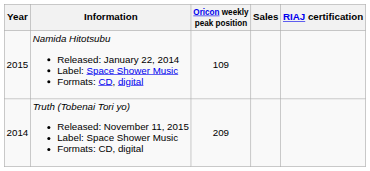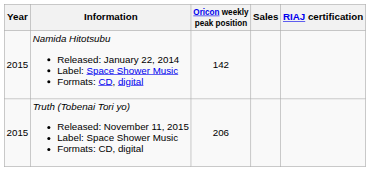(221, 64) 109 -> (221, 64) 142
(17, 132) 2014 -> (17, 132) 2015
(221, 132) 209 -> (221, 132) 206
